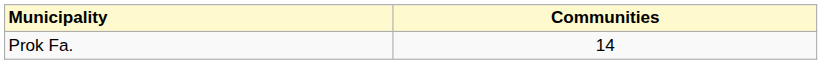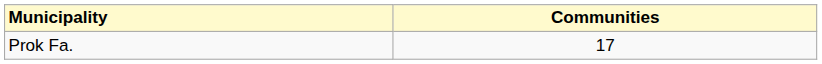(605, 45) 14 -> (605, 45) 17
